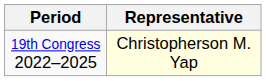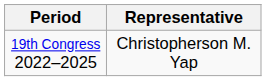(184, 52) lightyellow background -> (184, 52) no background
